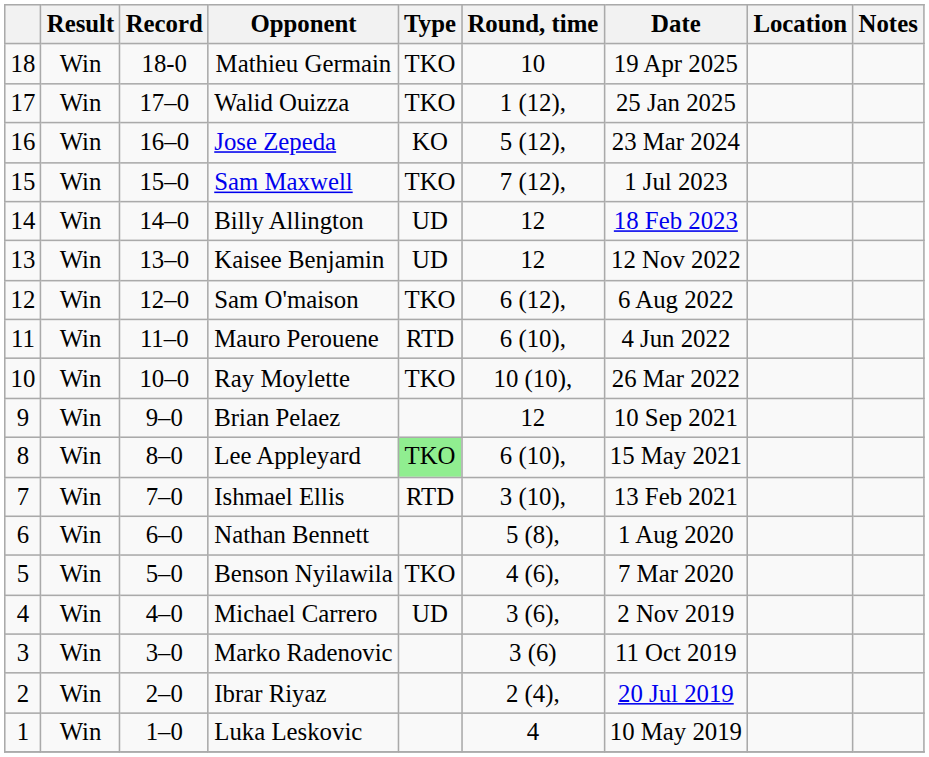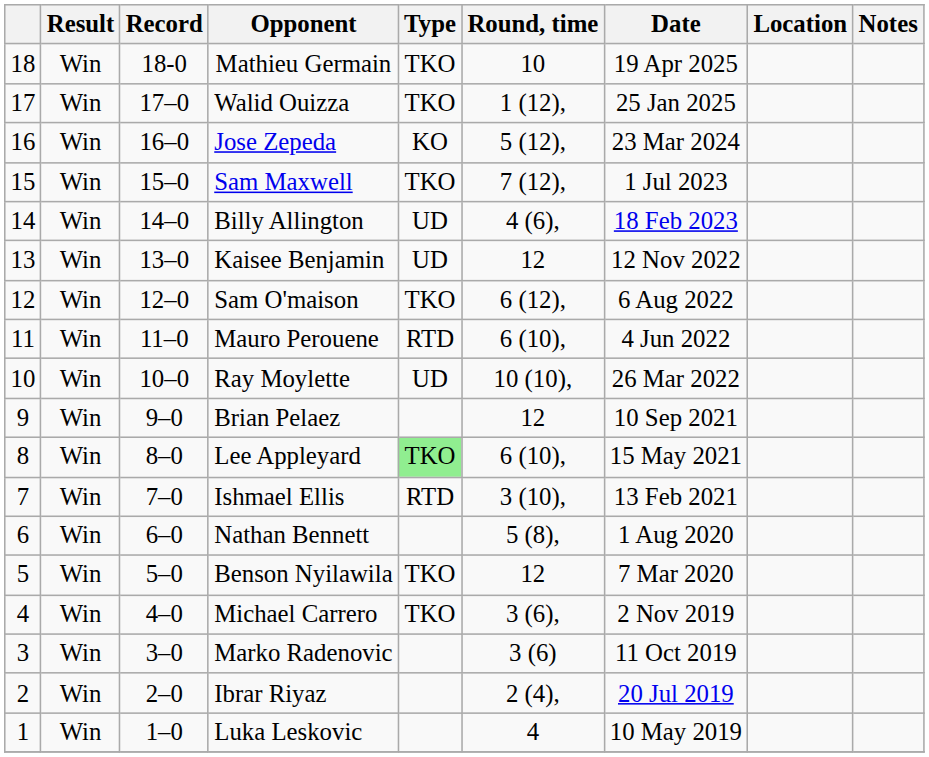(533, 220) 12 -> (533, 220) 4 (6),
(430, 378) TKO -> (430, 378) UD
(533, 574) 4 (6), -> (533, 574) 12
(430, 614) UD -> (430, 614) TKO
